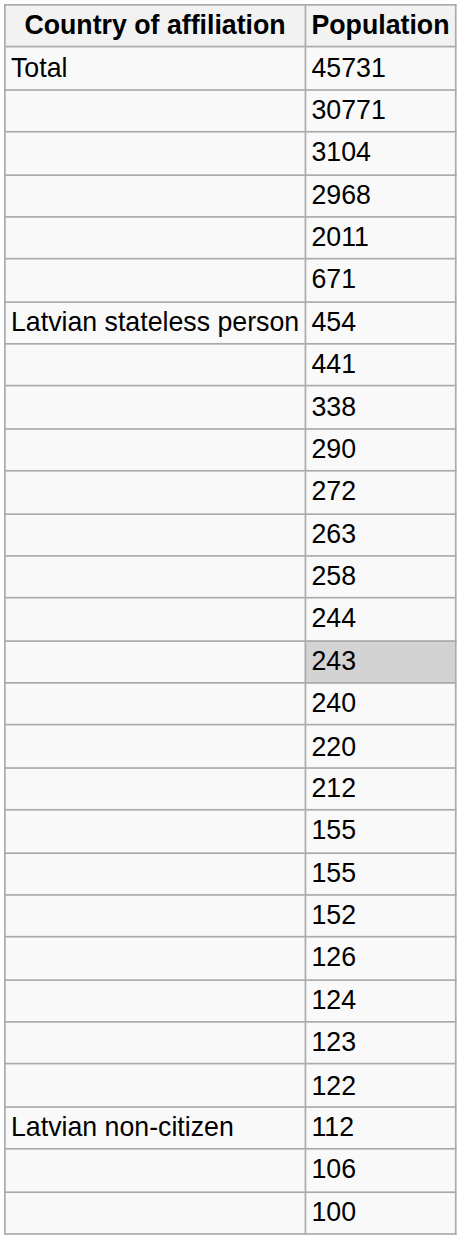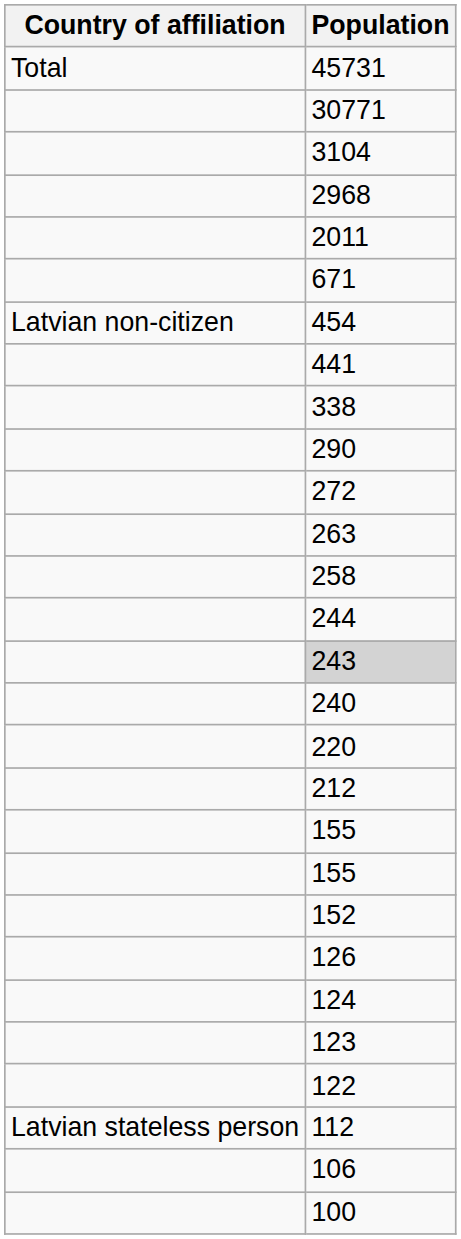(155, 322) Latvian stateless person -> (122, 322) Latvian non-citizen
(122, 1127) Latvian non-citizen -> (155, 1127) Latvian stateless person
